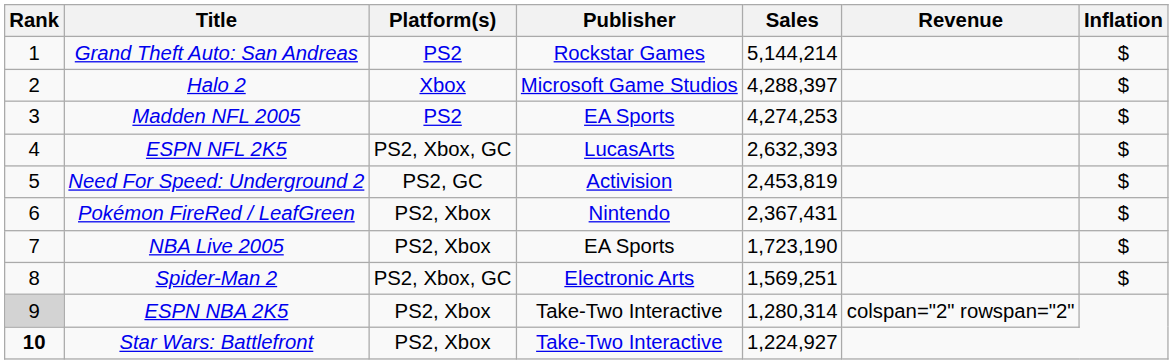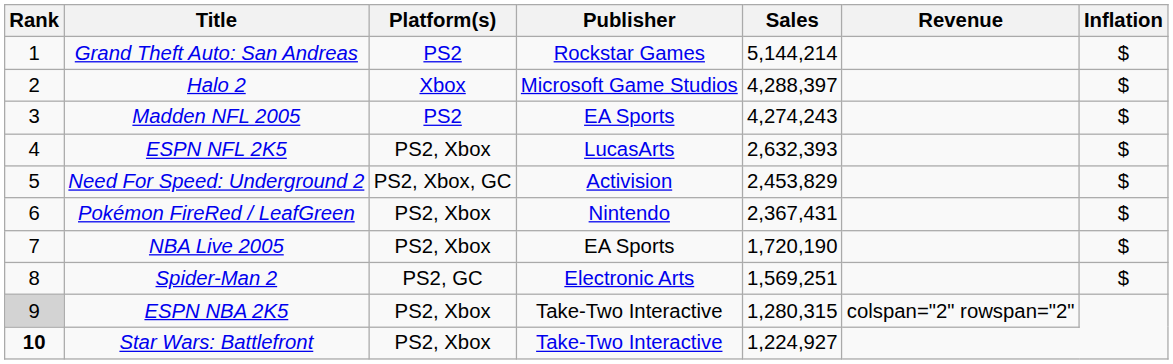(792, 117) 4,274,253 -> (792, 117) 4,274,243
(443, 149) PS2, Xbox, GC -> (443, 149) PS2, Xbox
(443, 181) PS2, GC -> (443, 181) PS2, Xbox, GC
(792, 181) 2,453,819 -> (792, 181) 2,453,829
(792, 246) 1,723,190 -> (792, 246) 1,720,190
(443, 278) PS2, Xbox, GC -> (443, 278) PS2, GC
(792, 310) 1,280,314 -> (792, 310) 1,280,315
